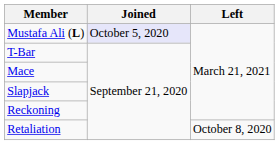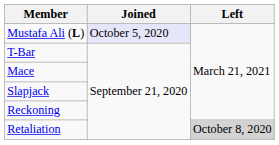(232, 129) no background -> (232, 129) lightgrey background
